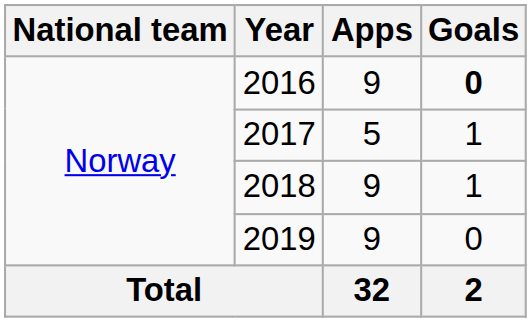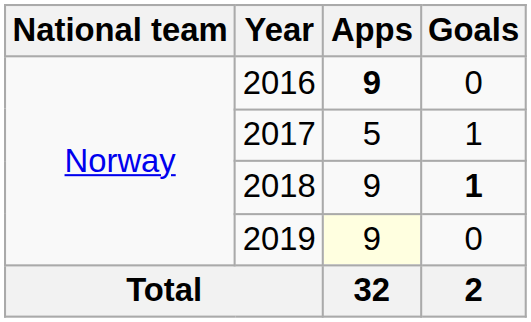(372, 82) normal -> (372, 82) bold
(474, 82) bold -> (474, 82) normal
(474, 186) normal -> (474, 186) bold
(372, 238) no background -> (372, 238) lightyellow background
